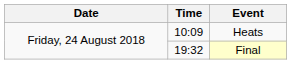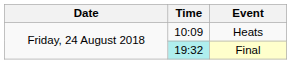(189, 50) no background -> (189, 50) paleturquoise background
